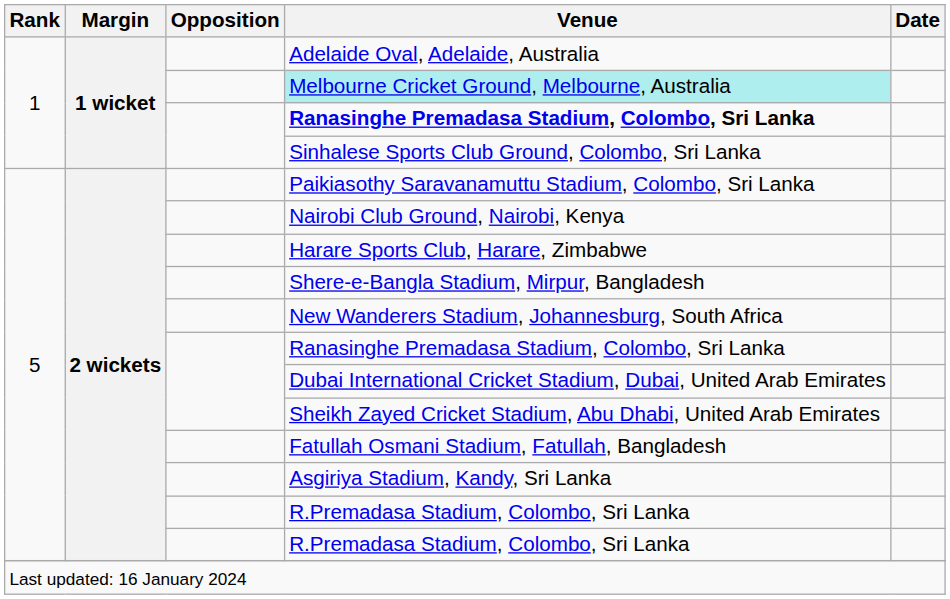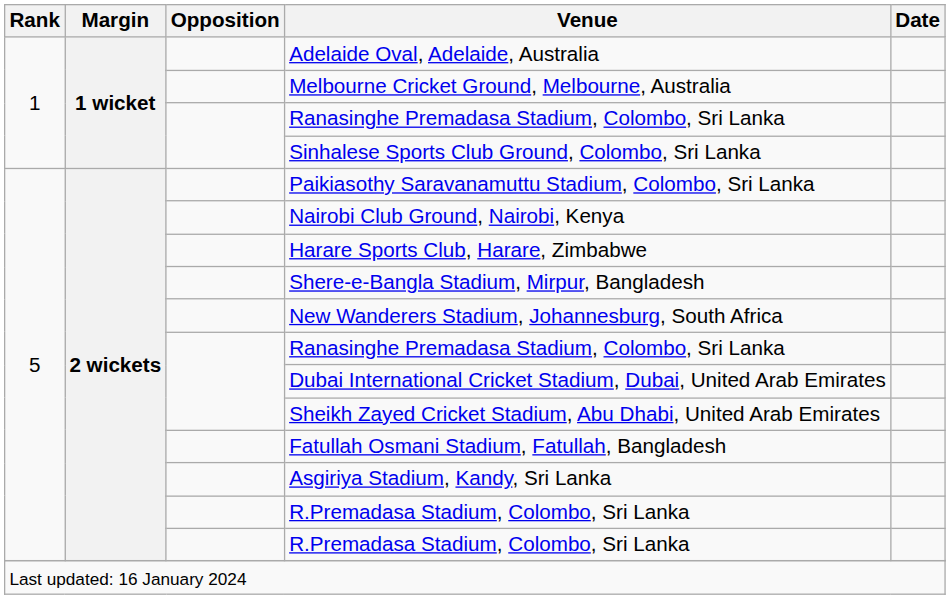(510, 86) paleturquoise background -> (510, 86) no background
(552, 119) bold -> (537, 119) normal
